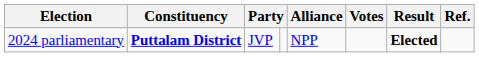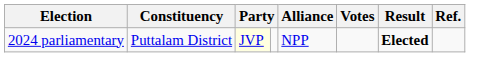(186, 39) bold -> (181, 39) normal
(260, 39) no background -> (251, 39) lightyellow background
